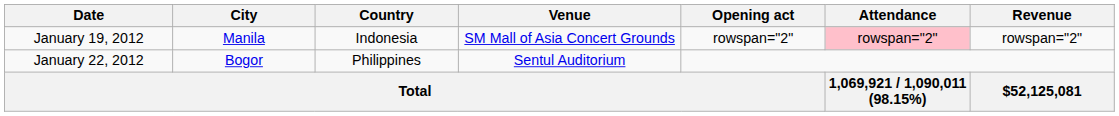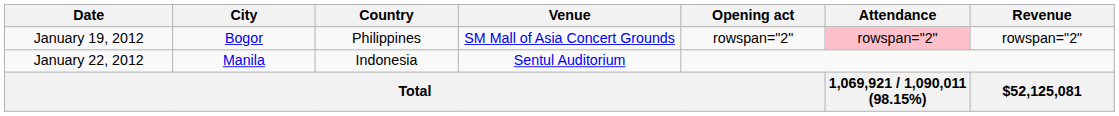(244, 38) Manila -> (244, 38) Bogor
(386, 38) Indonesia -> (386, 38) Philippines
(244, 60) Bogor -> (244, 60) Manila
(386, 60) Philippines -> (386, 60) Indonesia
